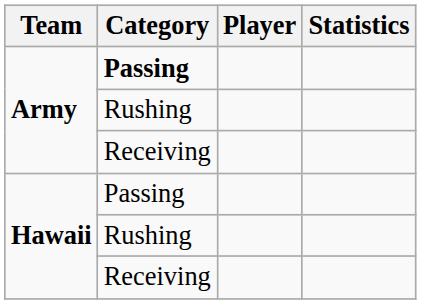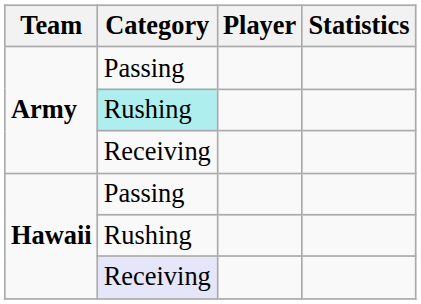(146, 67) bold -> (144, 67) normal
(148, 109) no background -> (148, 109) paleturquoise background
(157, 277) no background -> (157, 277) lavender background
